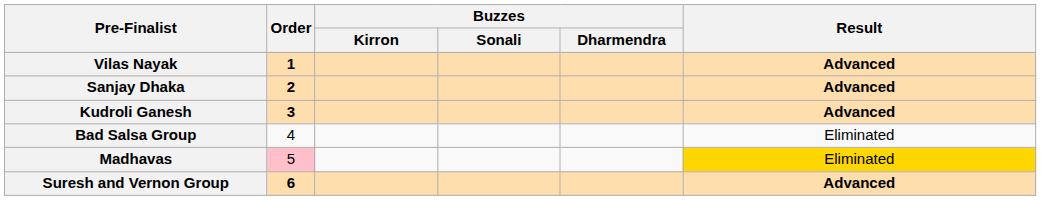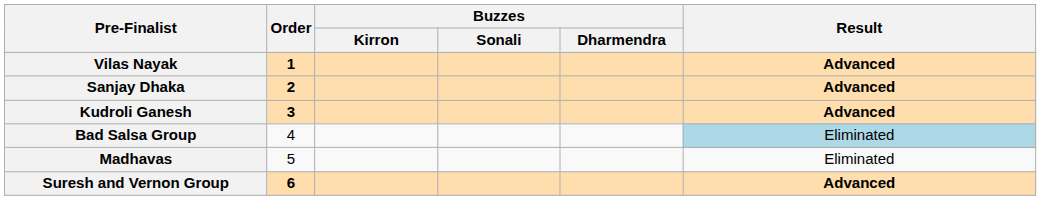(859, 135) no background -> (859, 135) lightblue background
(291, 159) pink background -> (291, 159) no background
(859, 159) gold background -> (859, 159) no background
